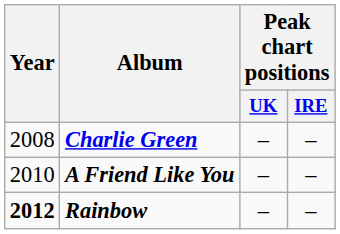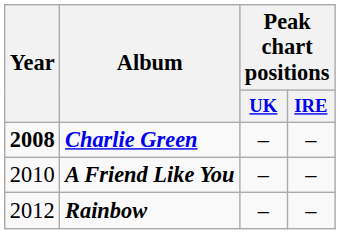(32, 139) normal -> (32, 139) bold
(32, 210) bold -> (32, 210) normal
